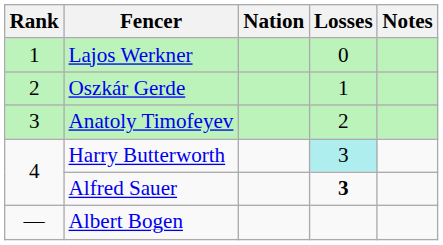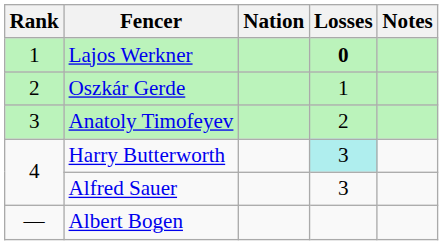(343, 54) normal -> (343, 54) bold
(343, 188) bold -> (343, 188) normal
